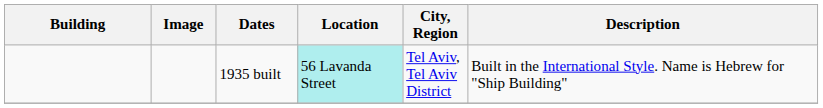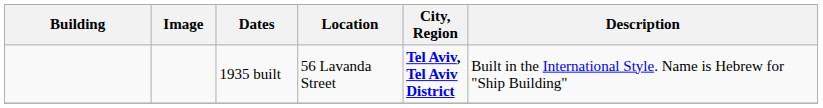(336, 74) paleturquoise background -> (336, 74) no background
(433, 74) normal -> (433, 74) bold
